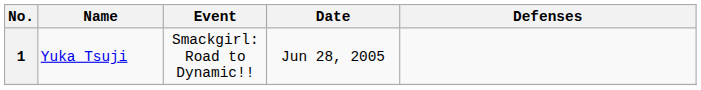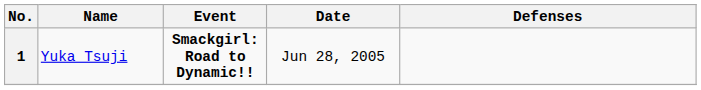(215, 56) normal -> (215, 56) bold
